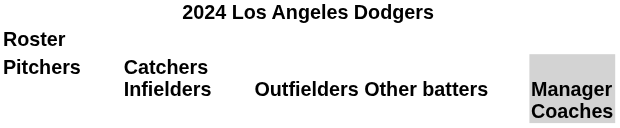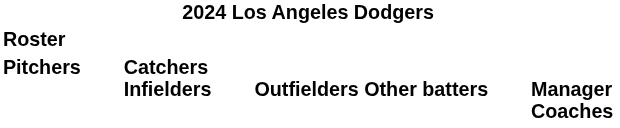(572, 100) lightgrey background -> (572, 100) no background
